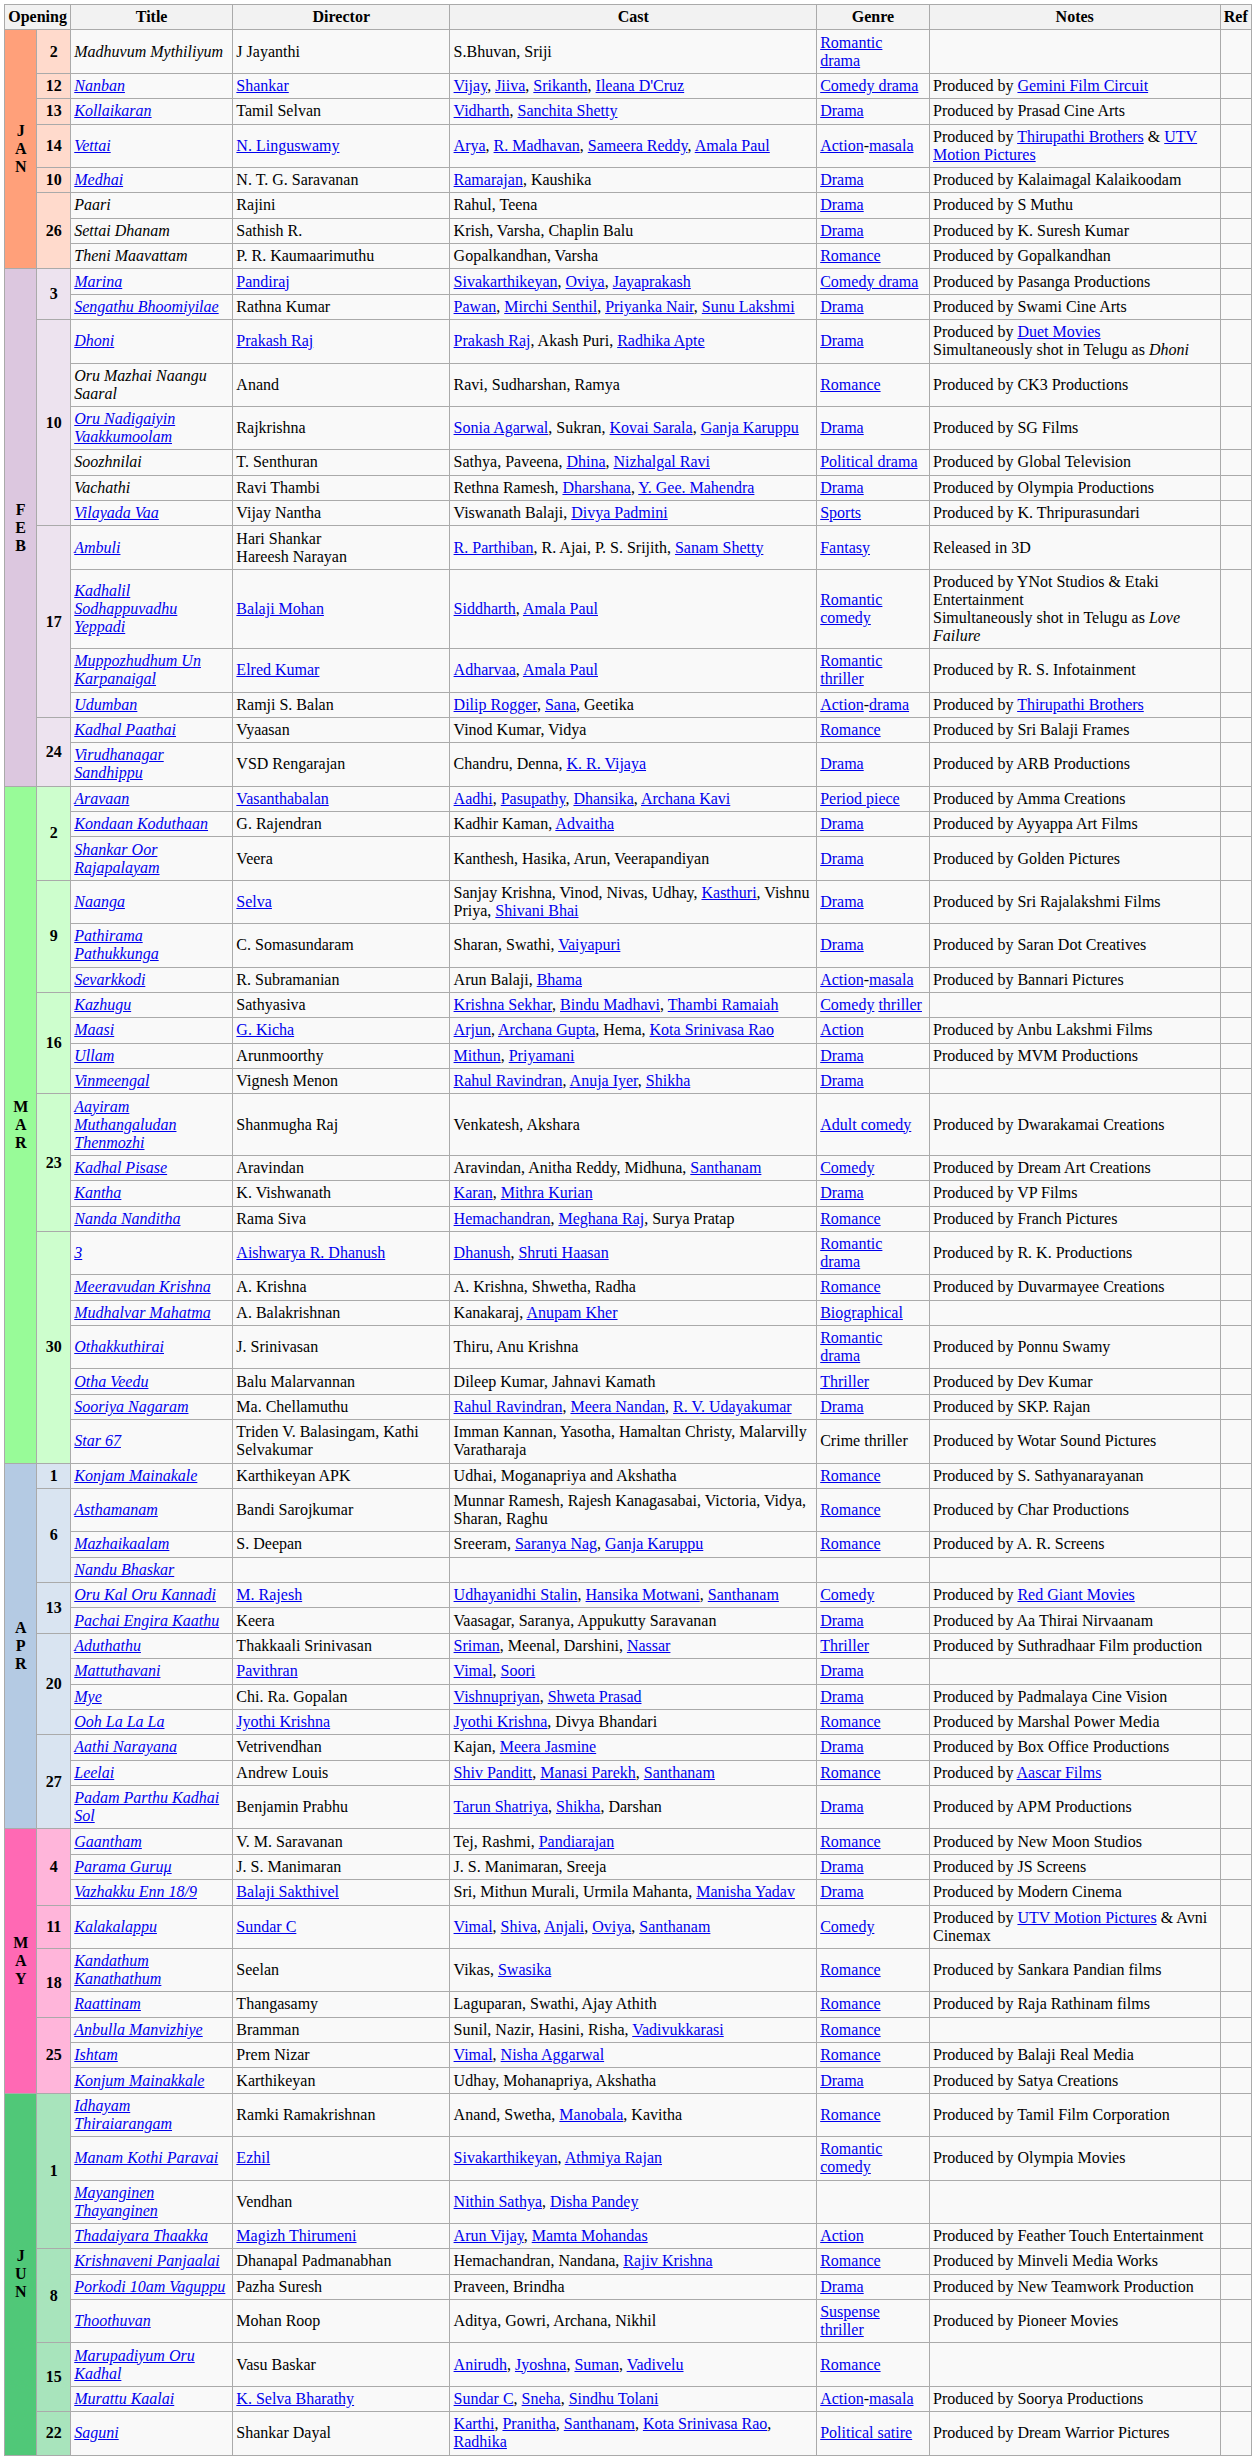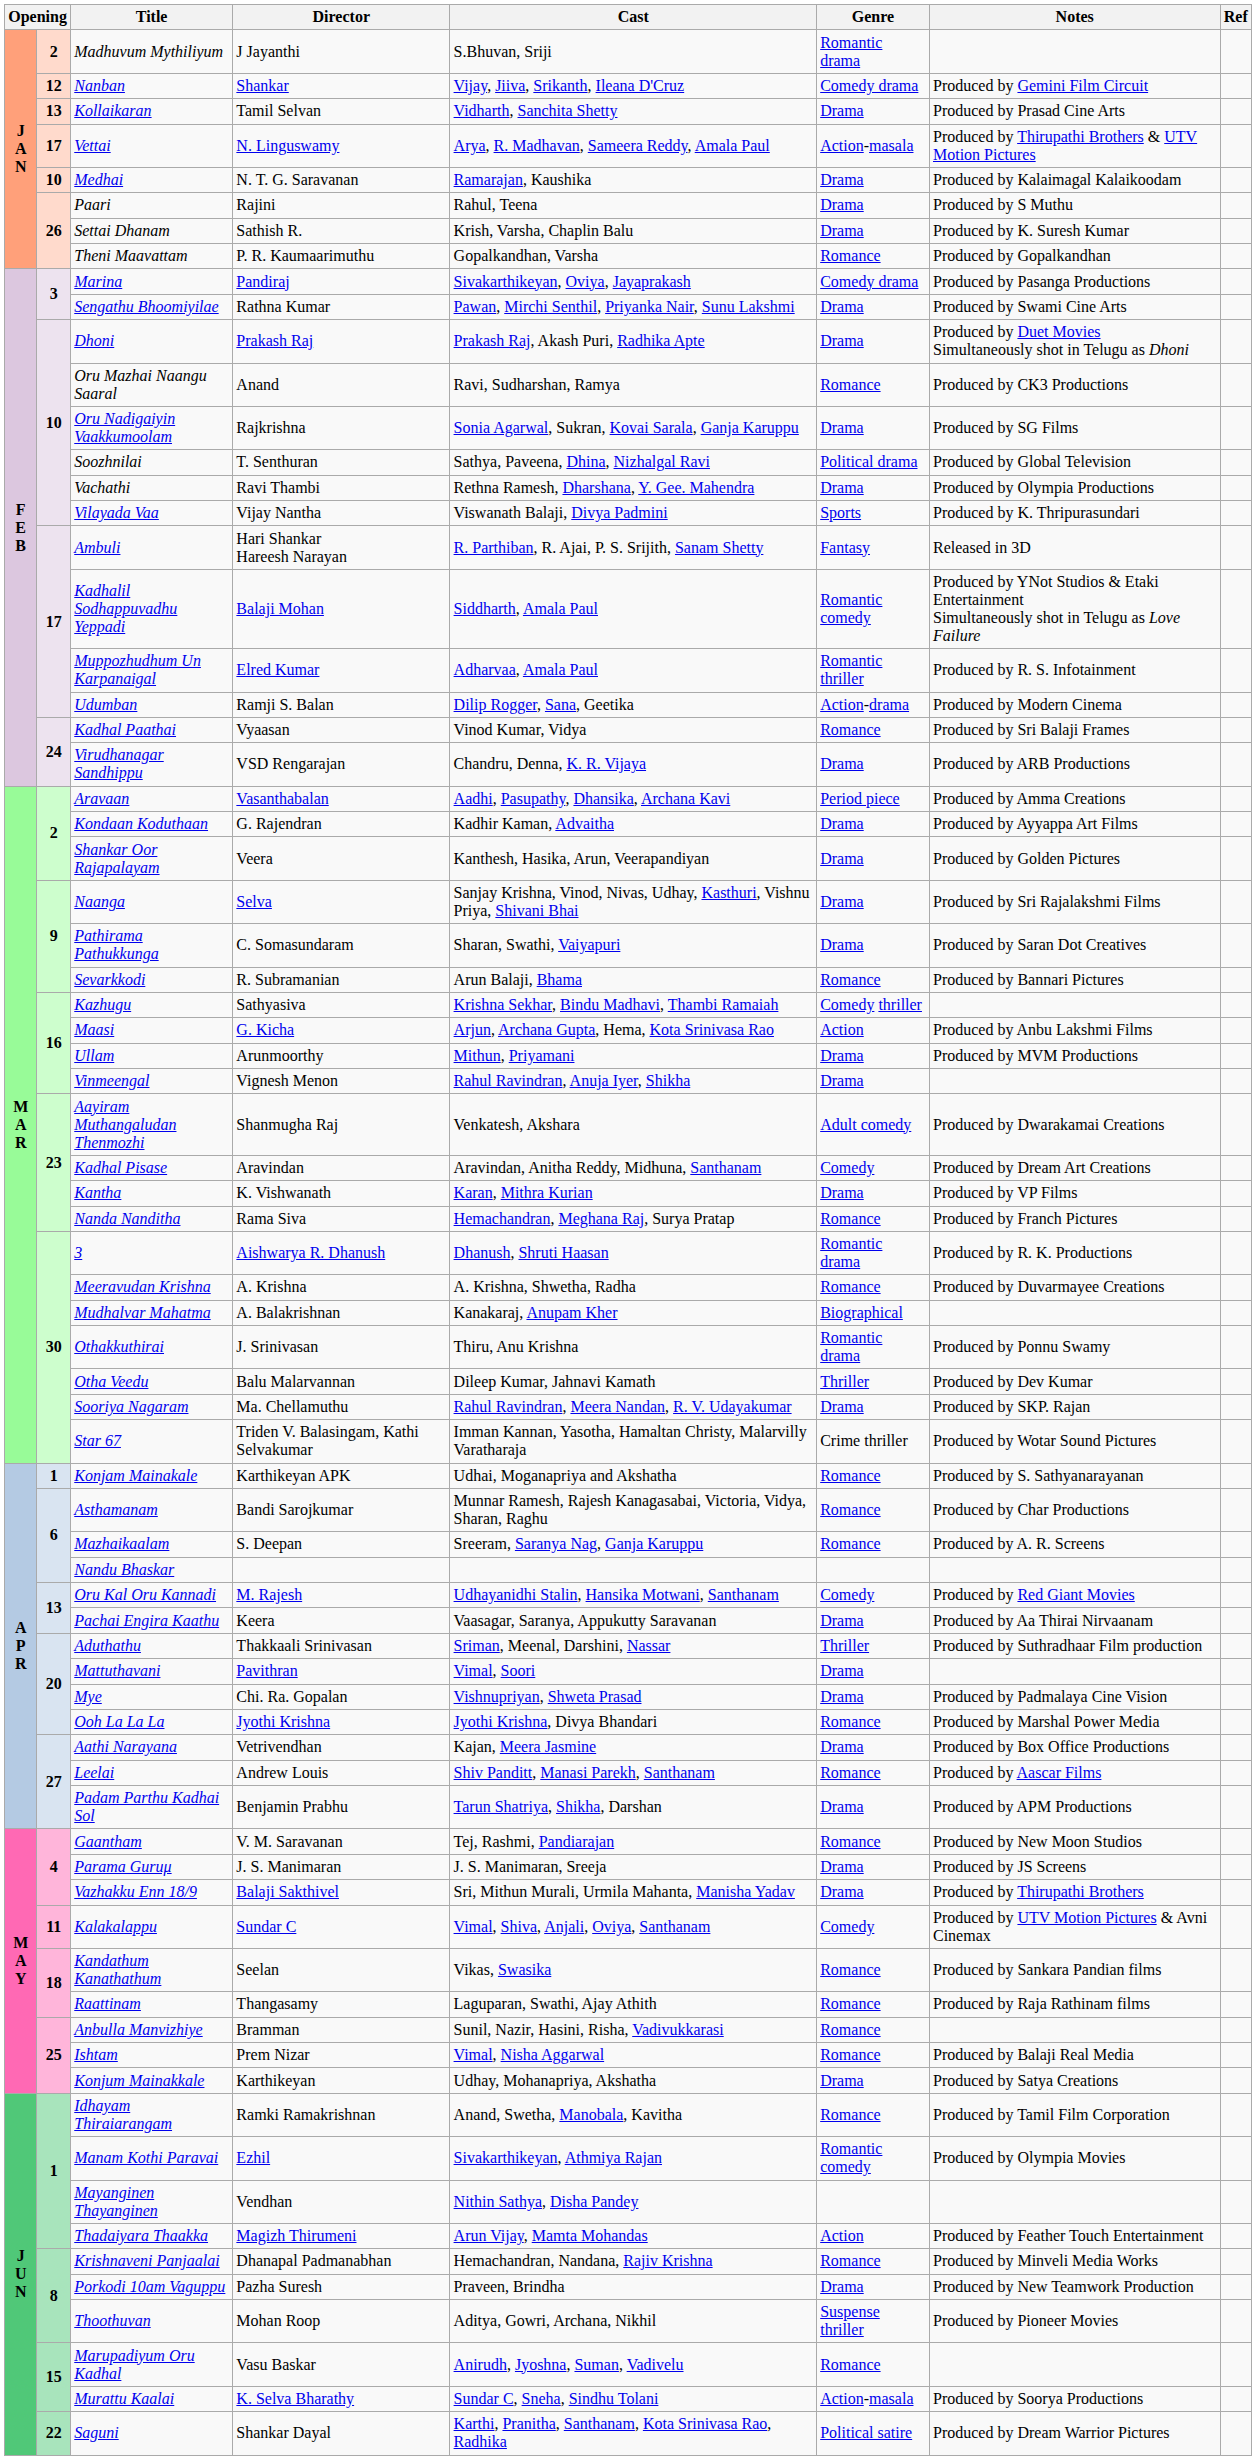(54, 145) 14 -> (54, 145) 17
(1038, 704) Produced by Thirupathi Brothers -> (1027, 704) Produced by Modern Cinema
(867, 979) Action-masala -> (850, 979) Romance
(1027, 1892) Produced by Modern Cinema -> (1038, 1892) Produced by Thirupathi Brothers
